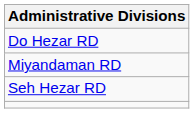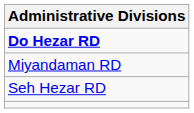(53, 40) normal -> (54, 40) bold
